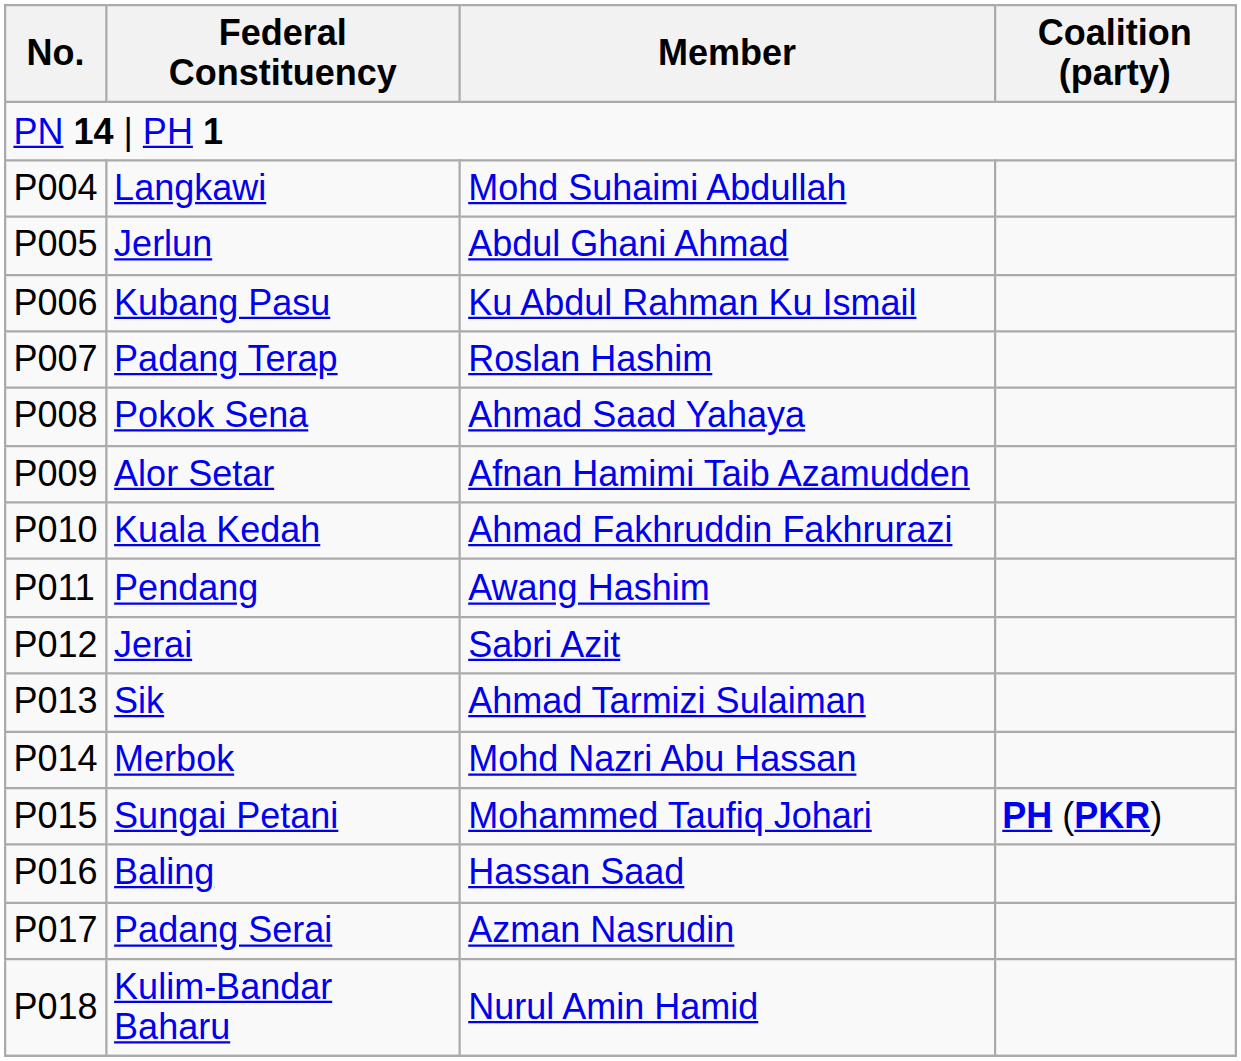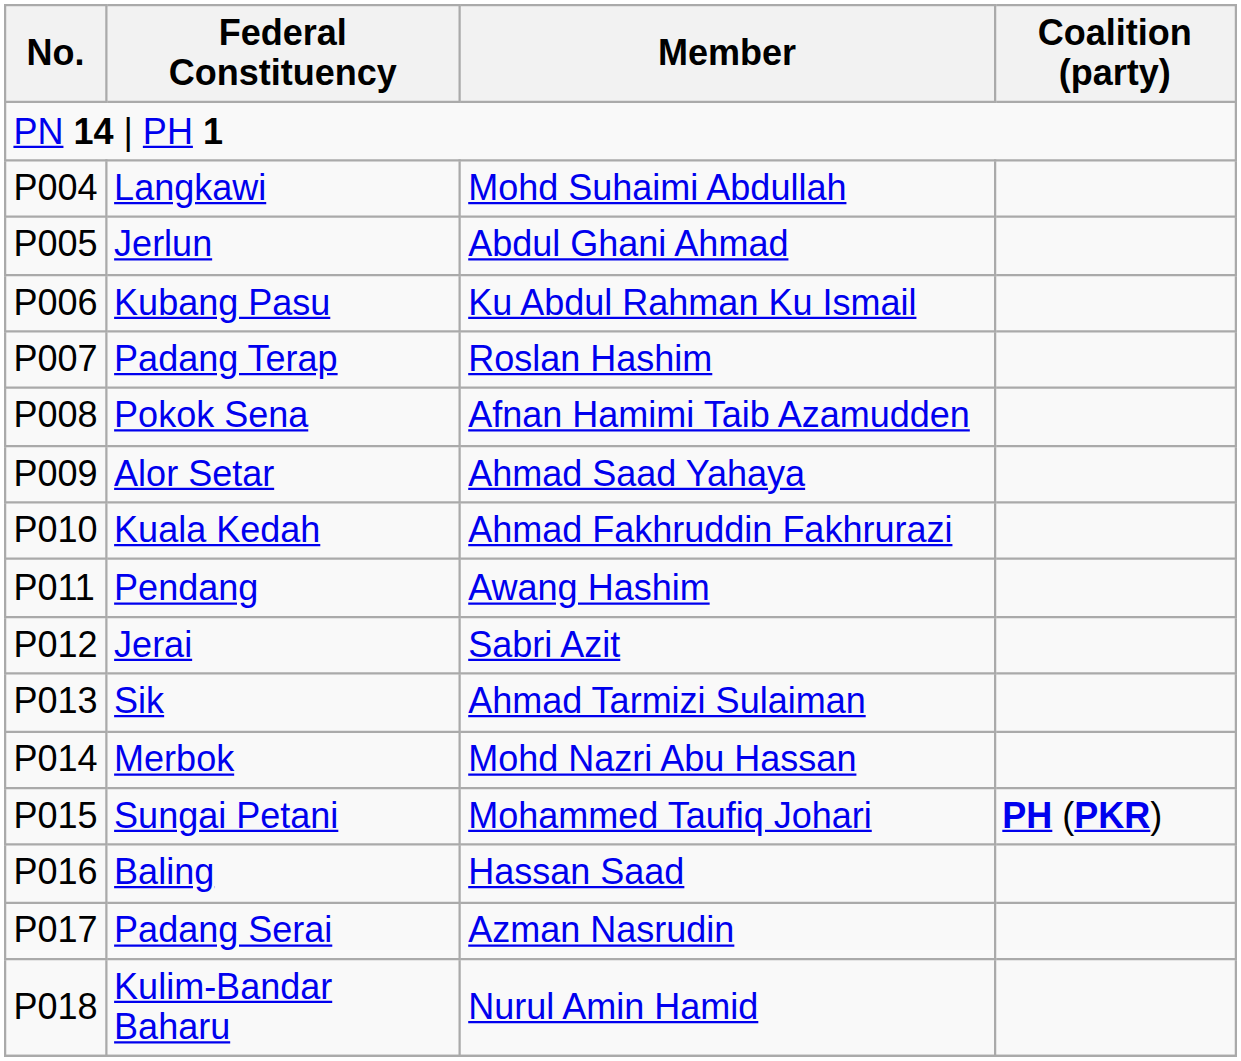(637, 416) Ahmad Saad Yahaya -> (719, 416) Afnan Hamimi Taib Azamudden
(719, 473) Afnan Hamimi Taib Azamudden -> (637, 473) Ahmad Saad Yahaya
